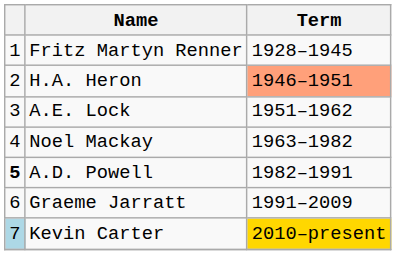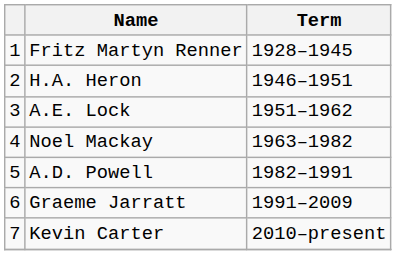(302, 81) lightsalmon background -> (302, 81) no background
(15, 173) bold -> (15, 173) normal
(15, 234) lightblue background -> (15, 234) no background
(319, 234) gold background -> (319, 234) no background
